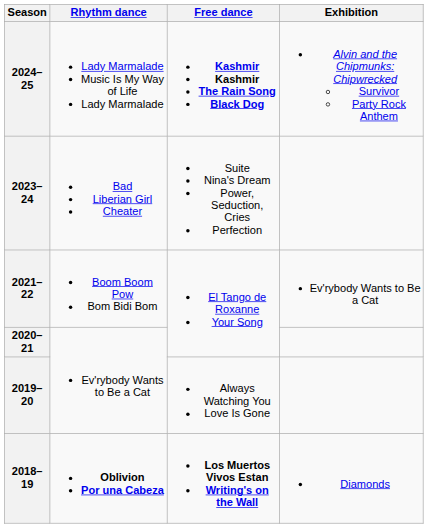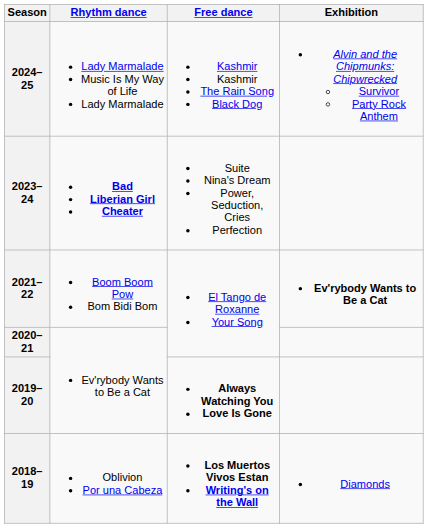(223, 85) bold -> (223, 85) normal
(109, 199) normal -> (109, 199) bold
(351, 295) normal -> (351, 295) bold
(223, 401) normal -> (223, 401) bold
(109, 485) bold -> (109, 485) normal
